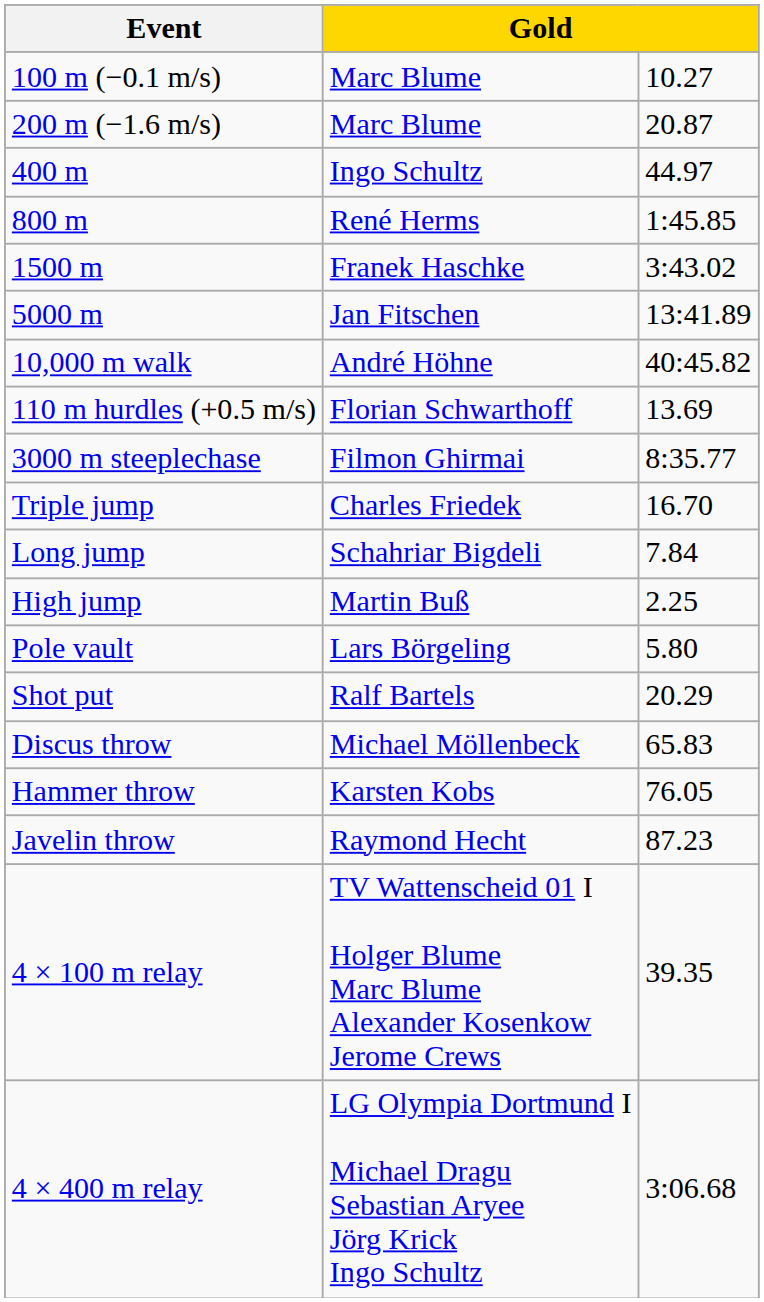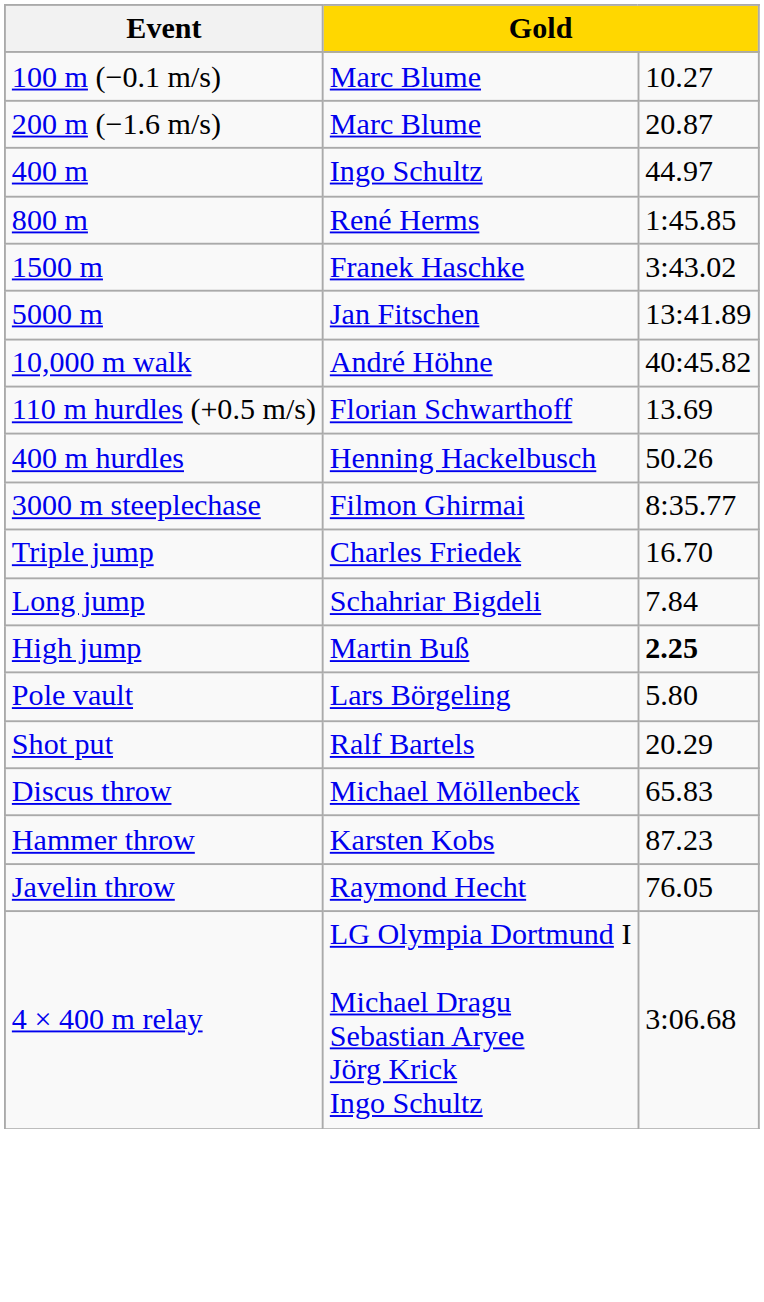+ row: (98, 457)
(672, 600) normal -> (672, 648) bold
(679, 791) 76.05 -> (679, 839) 87.23
(679, 839) 87.23 -> (679, 887) 76.05
- row: (107, 971)
